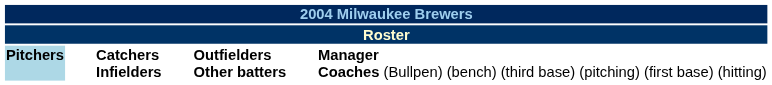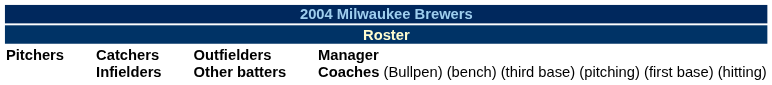(35, 55) lightblue background -> (35, 55) no background
